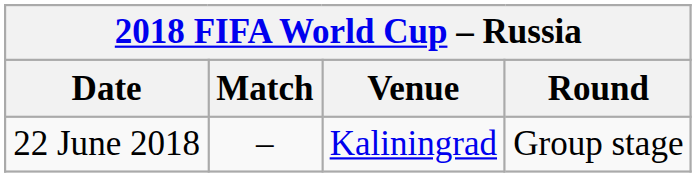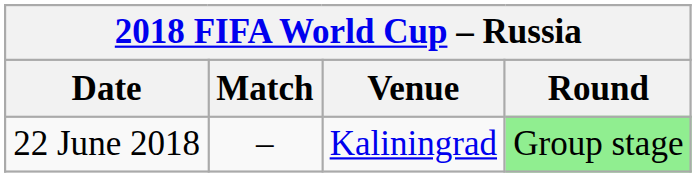(598, 143) no background -> (598, 143) lightgreen background
